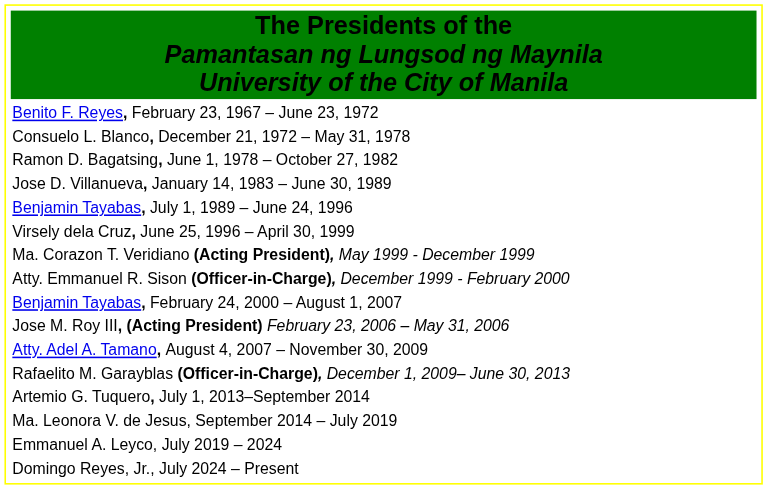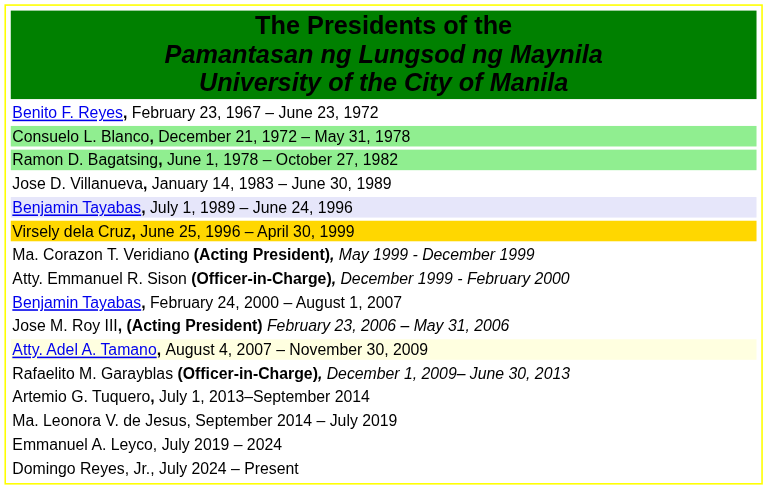(211, 136) no background -> (211, 136) lightgreen background
(205, 160) no background -> (205, 160) lightgreen background
(183, 207) no background -> (183, 207) lavender background
(183, 231) no background -> (183, 231) gold background
(220, 350) no background -> (220, 350) lightyellow background
